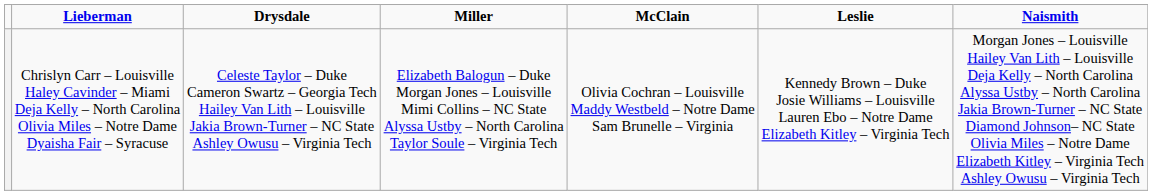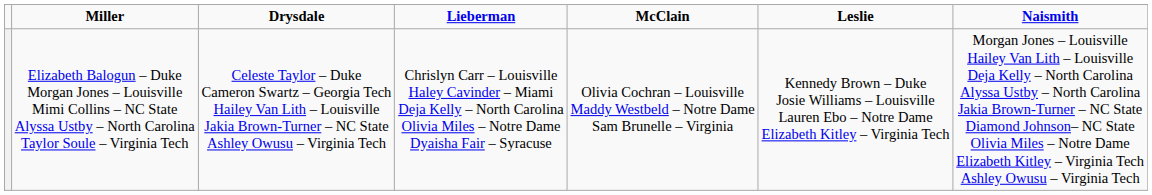columns swapped: (97, 16) <-> (474, 16)
